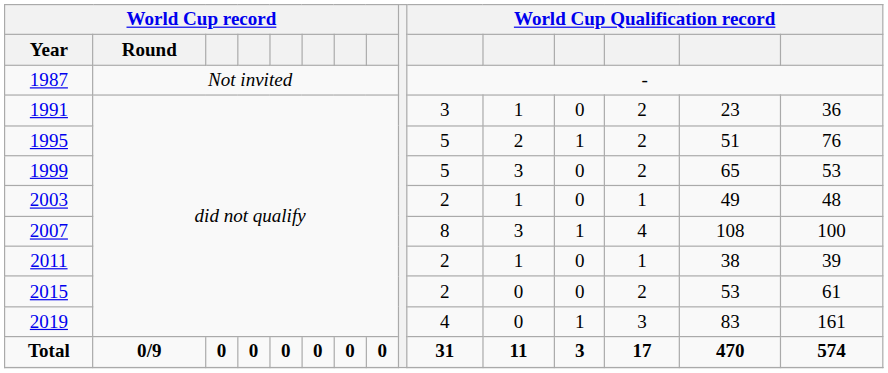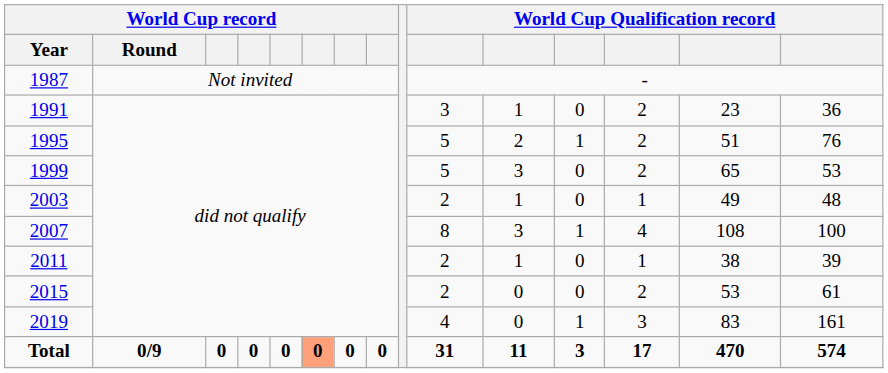(318, 351) no background -> (318, 351) lightsalmon background
